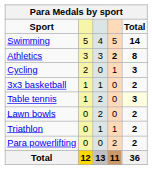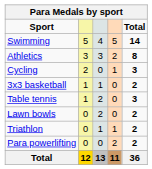(115, 56) bold -> (115, 56) normal
(135, 99) lightyellow background -> (135, 99) no background
